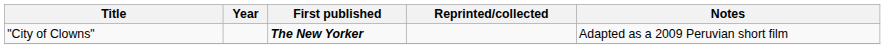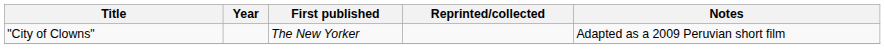(317, 33) bold -> (315, 33) normal
